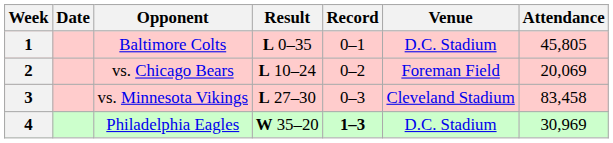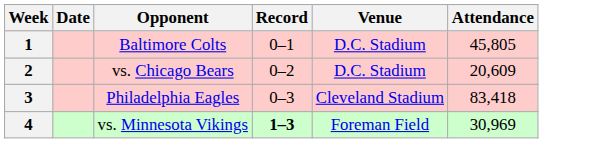- column: (287, 17)
(451, 71) Foreman Field -> (380, 71) D.C. Stadium
(564, 71) 20,069 -> (493, 71) 20,609
(173, 97) vs. Minnesota Vikings -> (173, 97) Philadelphia Eagles
(564, 97) 83,458 -> (493, 97) 83,418
(173, 124) Philadelphia Eagles -> (173, 124) vs. Minnesota Vikings
(451, 124) D.C. Stadium -> (380, 124) Foreman Field
